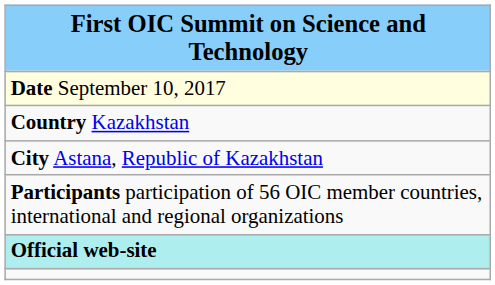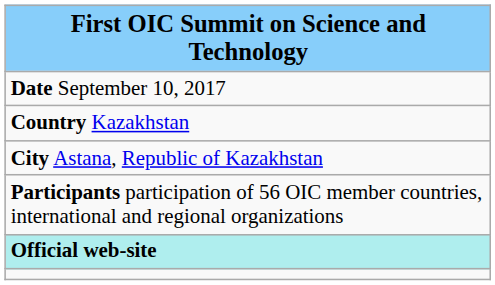(118, 88) lightyellow background -> (118, 88) no background
